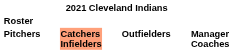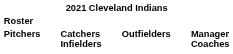(81, 39) lightsalmon background -> (81, 39) no background
